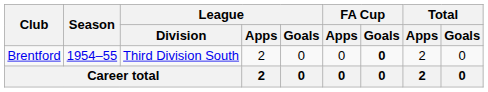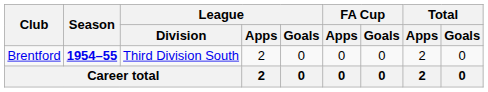(92, 55) normal -> (92, 55) bold
(382, 55) bold -> (382, 55) normal
